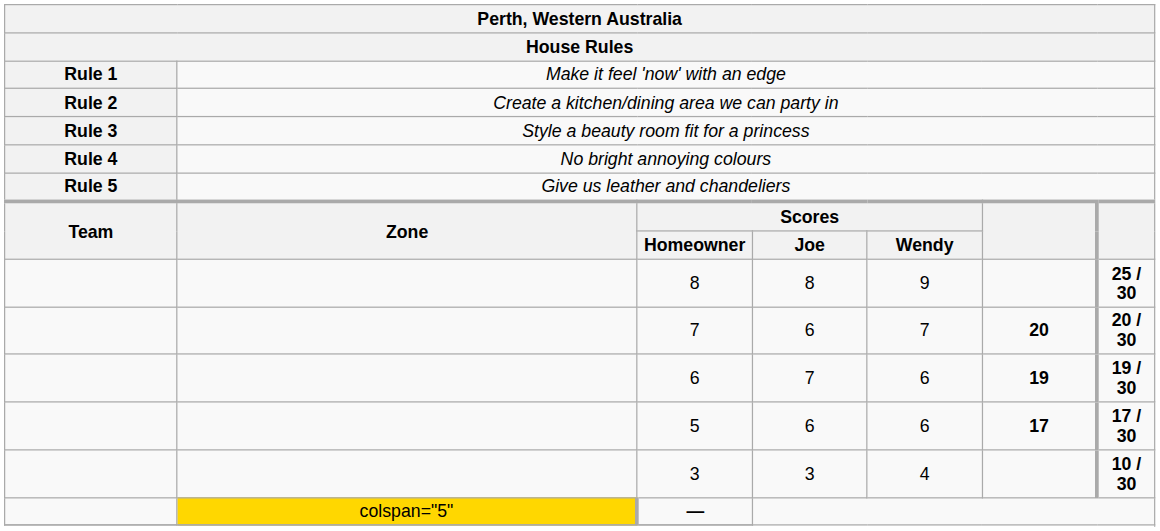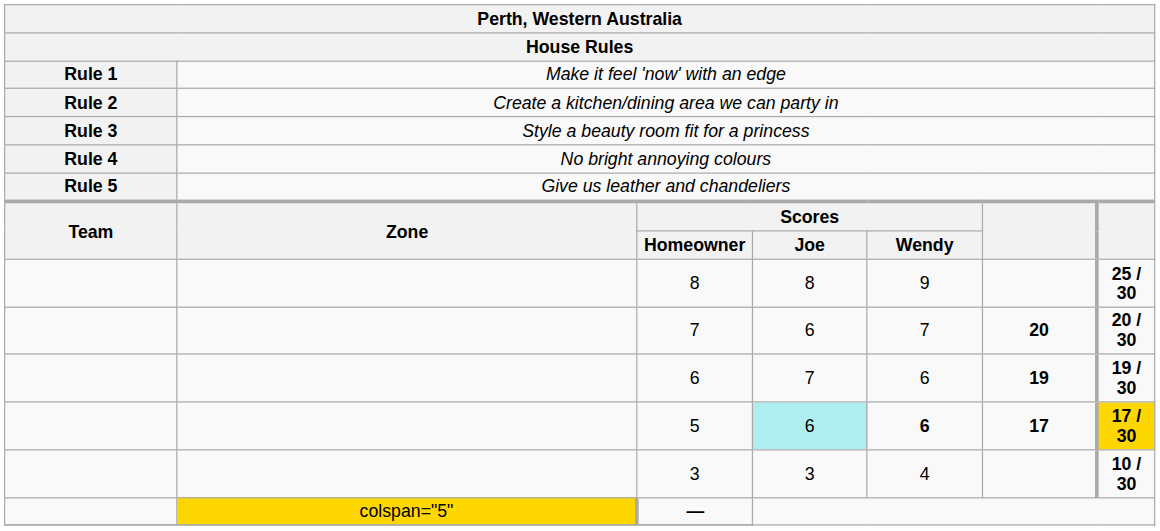(810, 426) no background -> (810, 426) paleturquoise background
(925, 426) normal -> (925, 426) bold
(1127, 426) no background -> (1127, 426) gold background
